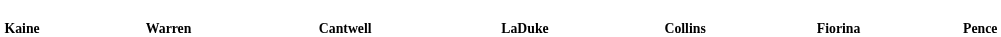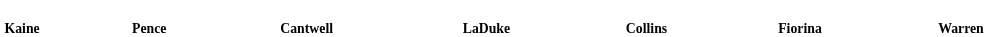columns swapped: (169, 9) <-> (980, 9)
